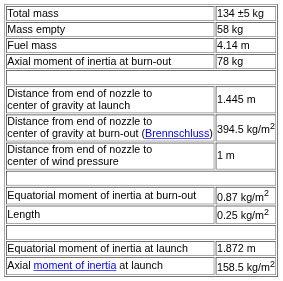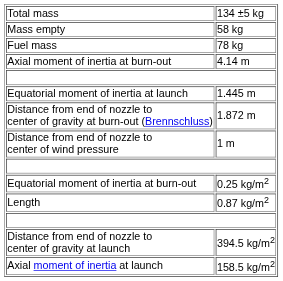(233, 45) 4.14 m -> (230, 45) 78 kg
(230, 61) 78 kg -> (233, 61) 4.14 m
(80, 99) Distance from end of nozzle to center of gravity at launch -> (98, 93) Equatorial moment of inertia at launch
(246, 128) 394.5 kg/m2 -> (236, 116) 1.872 m
(243, 195) 0.87 kg/m2 -> (243, 183) 0.25 kg/m2
(243, 214) 0.25 kg/m2 -> (243, 202) 0.87 kg/m2
(98, 248) Equatorial moment of inertia at launch -> (80, 242) Distance from end of nozzle to center of gravity at launch
(236, 248) 1.872 m -> (246, 242) 394.5 kg/m2
